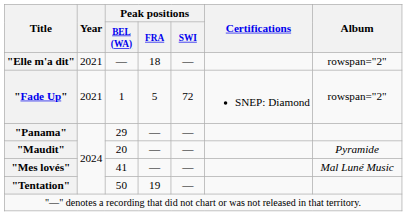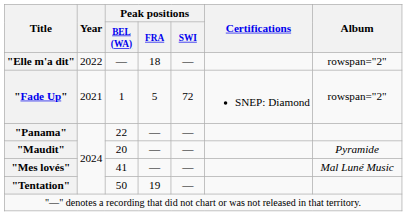(91, 61) 2021 -> (91, 61) 2022
(121, 132) 29 -> (121, 132) 22
